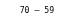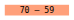(37, 10) no background -> (37, 10) lightsalmon background
